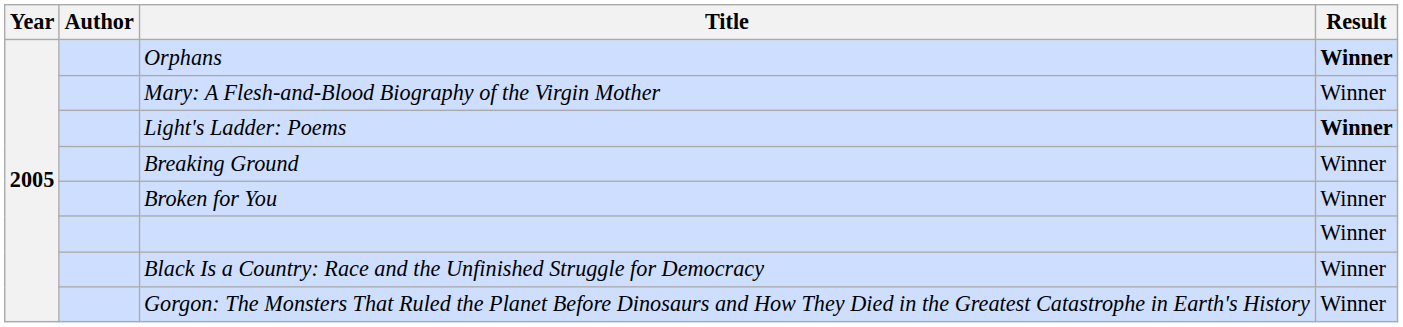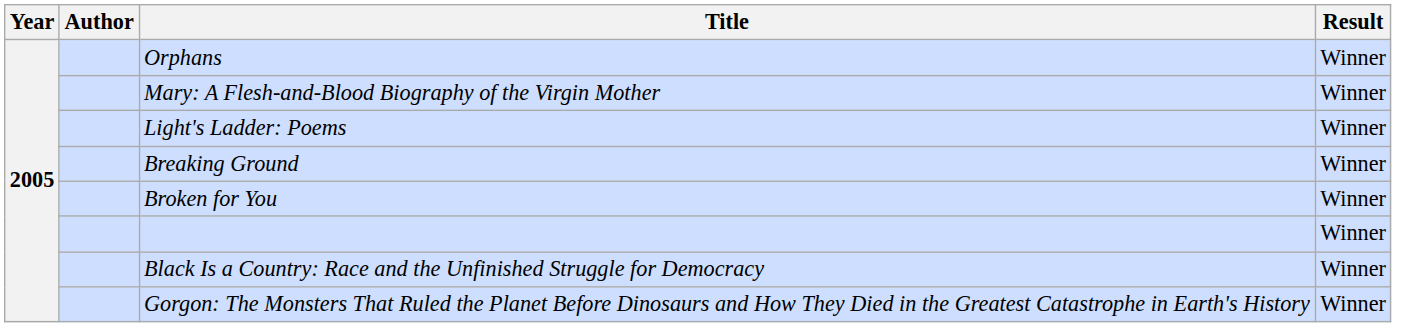(1356, 57) bold -> (1353, 57) normal
(1356, 127) bold -> (1353, 127) normal
